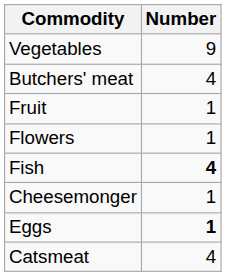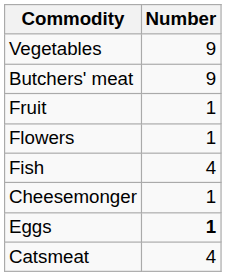(211, 78) 4 -> (211, 78) 9
(211, 167) bold -> (211, 167) normal
